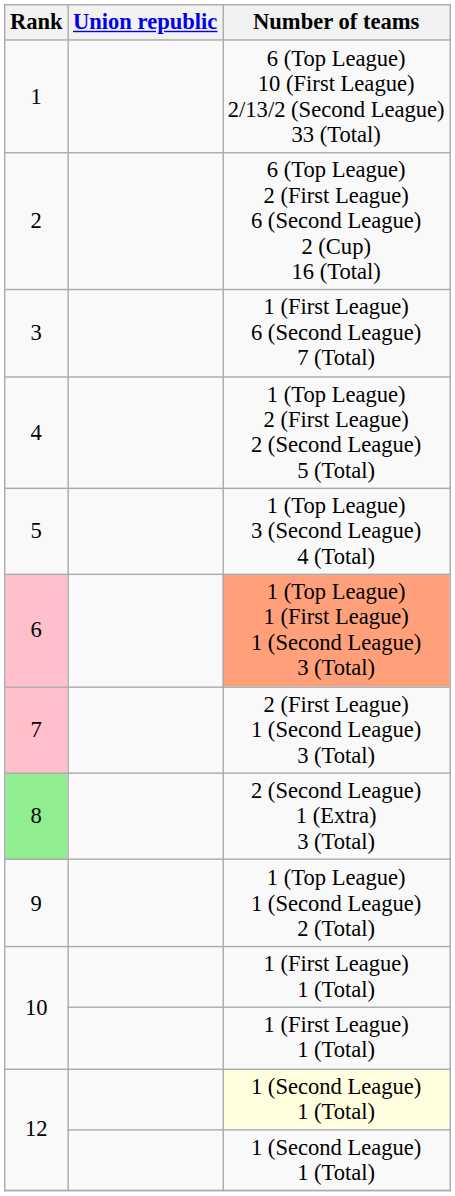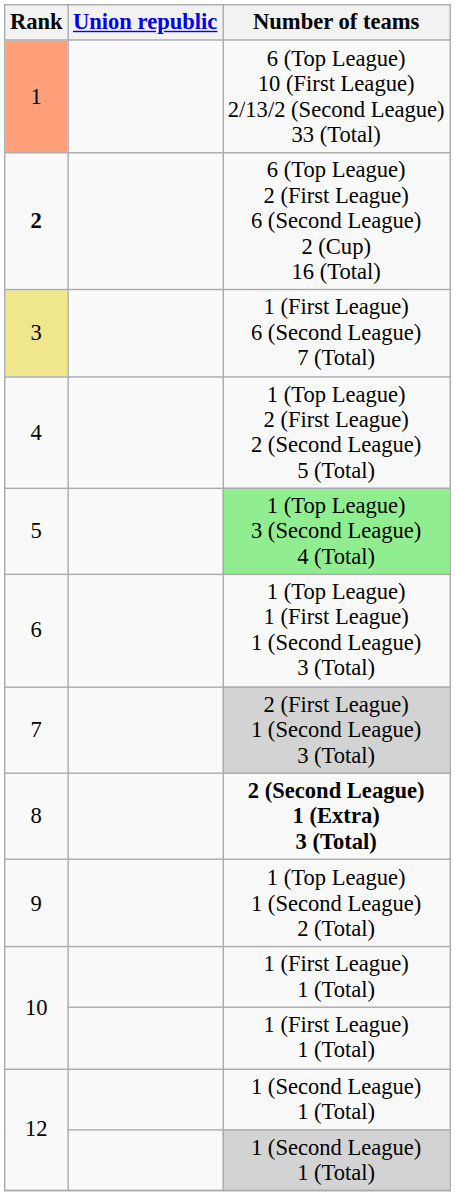(36, 96) no background -> (36, 96) lightsalmon background
(36, 220) normal -> (36, 220) bold
(36, 332) no background -> (36, 332) khaki background
(336, 531) no background -> (336, 531) lightgreen background
(36, 630) pink background -> (36, 630) no background
(336, 630) lightsalmon background -> (336, 630) no background
(36, 729) pink background -> (36, 729) no background
(336, 729) no background -> (336, 729) lightgrey background
(36, 816) lightgreen background -> (36, 816) no background
(336, 816) normal -> (336, 816) bold
(336, 1098) lightyellow background -> (336, 1098) no background
(336, 1160) no background -> (336, 1160) lightgrey background
